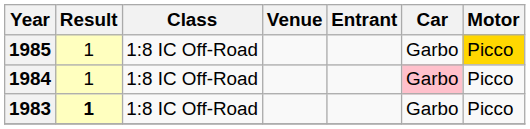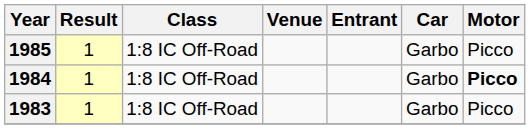(490, 50) gold background -> (490, 50) no background
(432, 80) pink background -> (432, 80) no background
(490, 80) normal -> (492, 80) bold
(89, 109) bold -> (89, 109) normal
